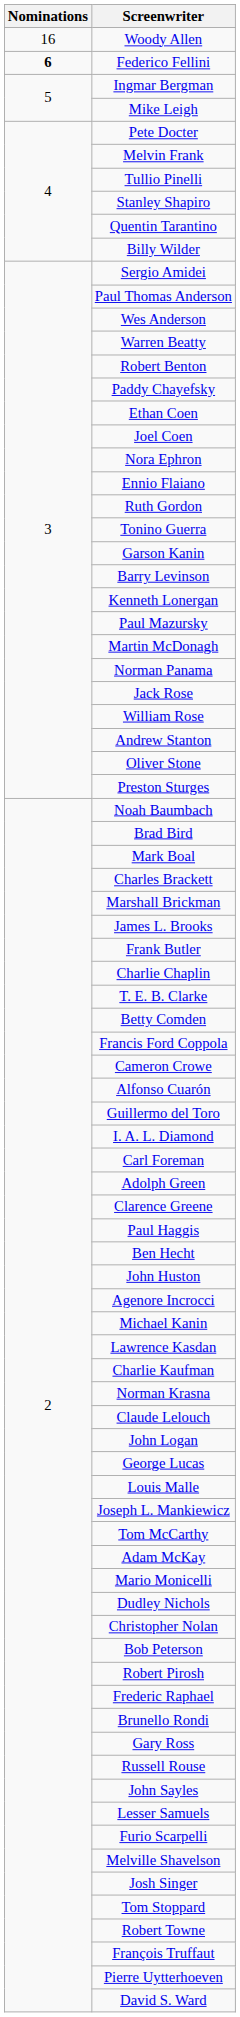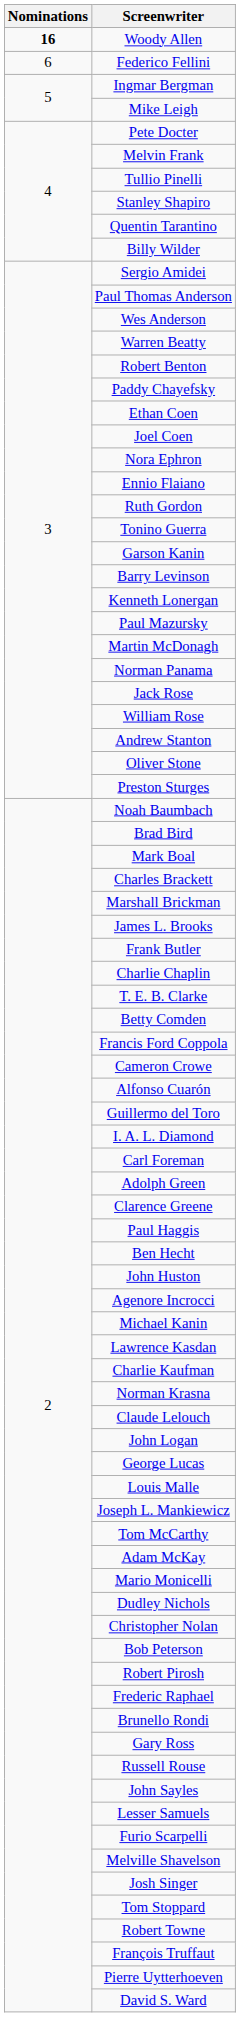(48, 39) normal -> (48, 39) bold
(48, 62) bold -> (48, 62) normal
